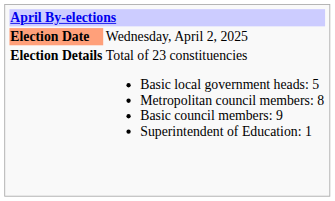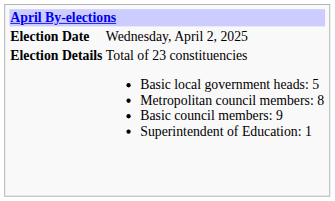(50, 36) lightsalmon background -> (50, 36) no background
